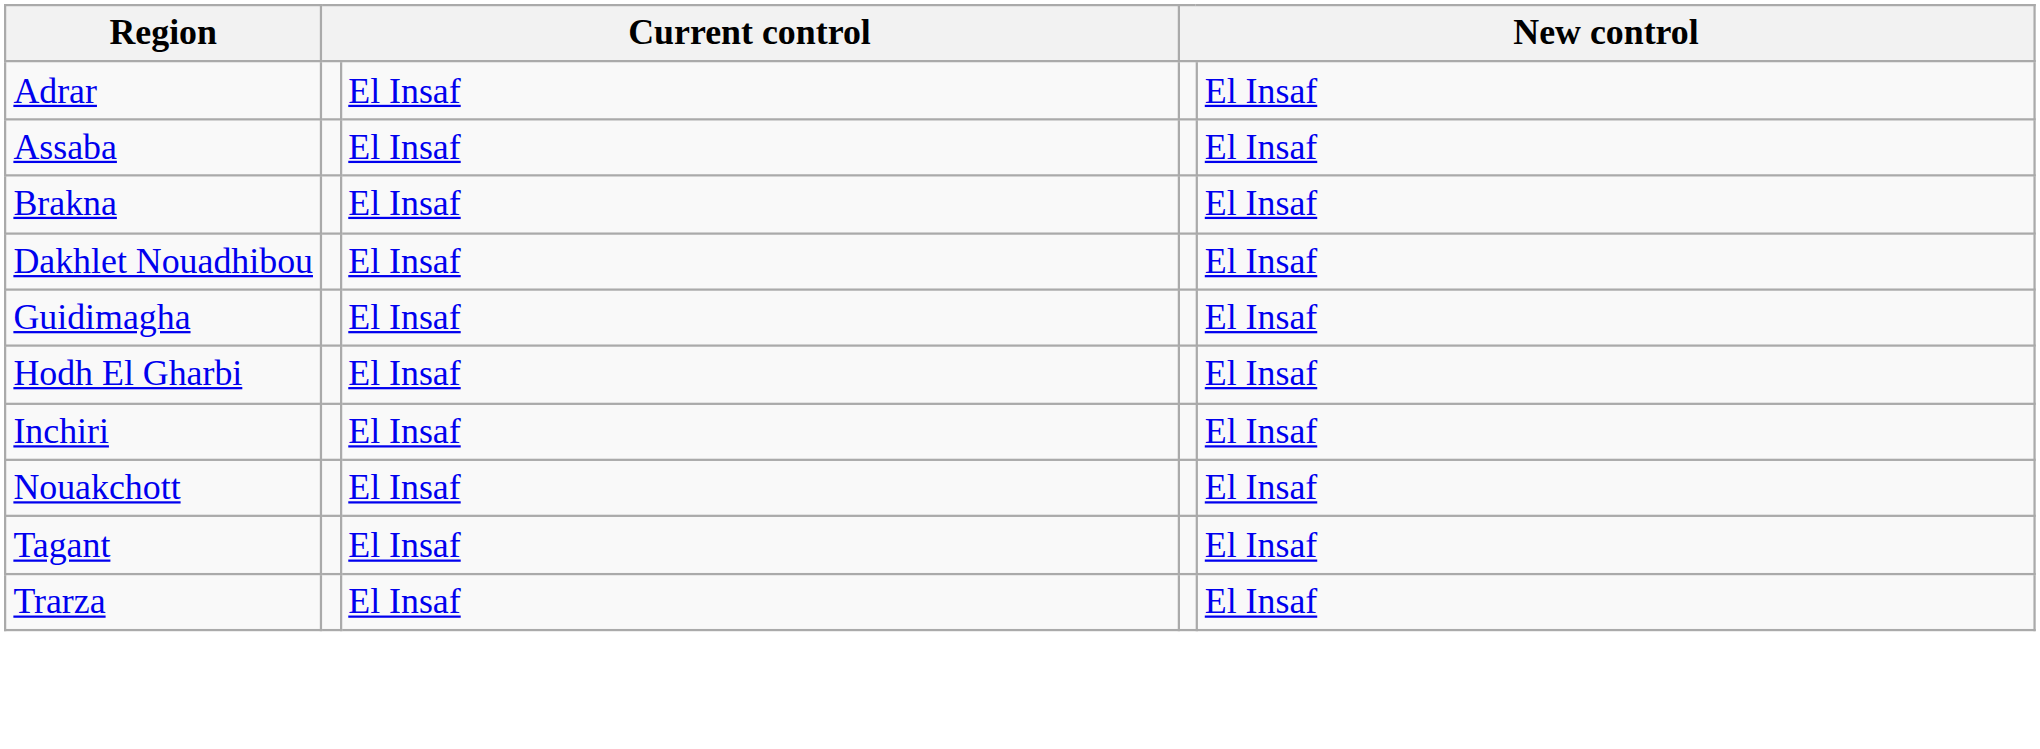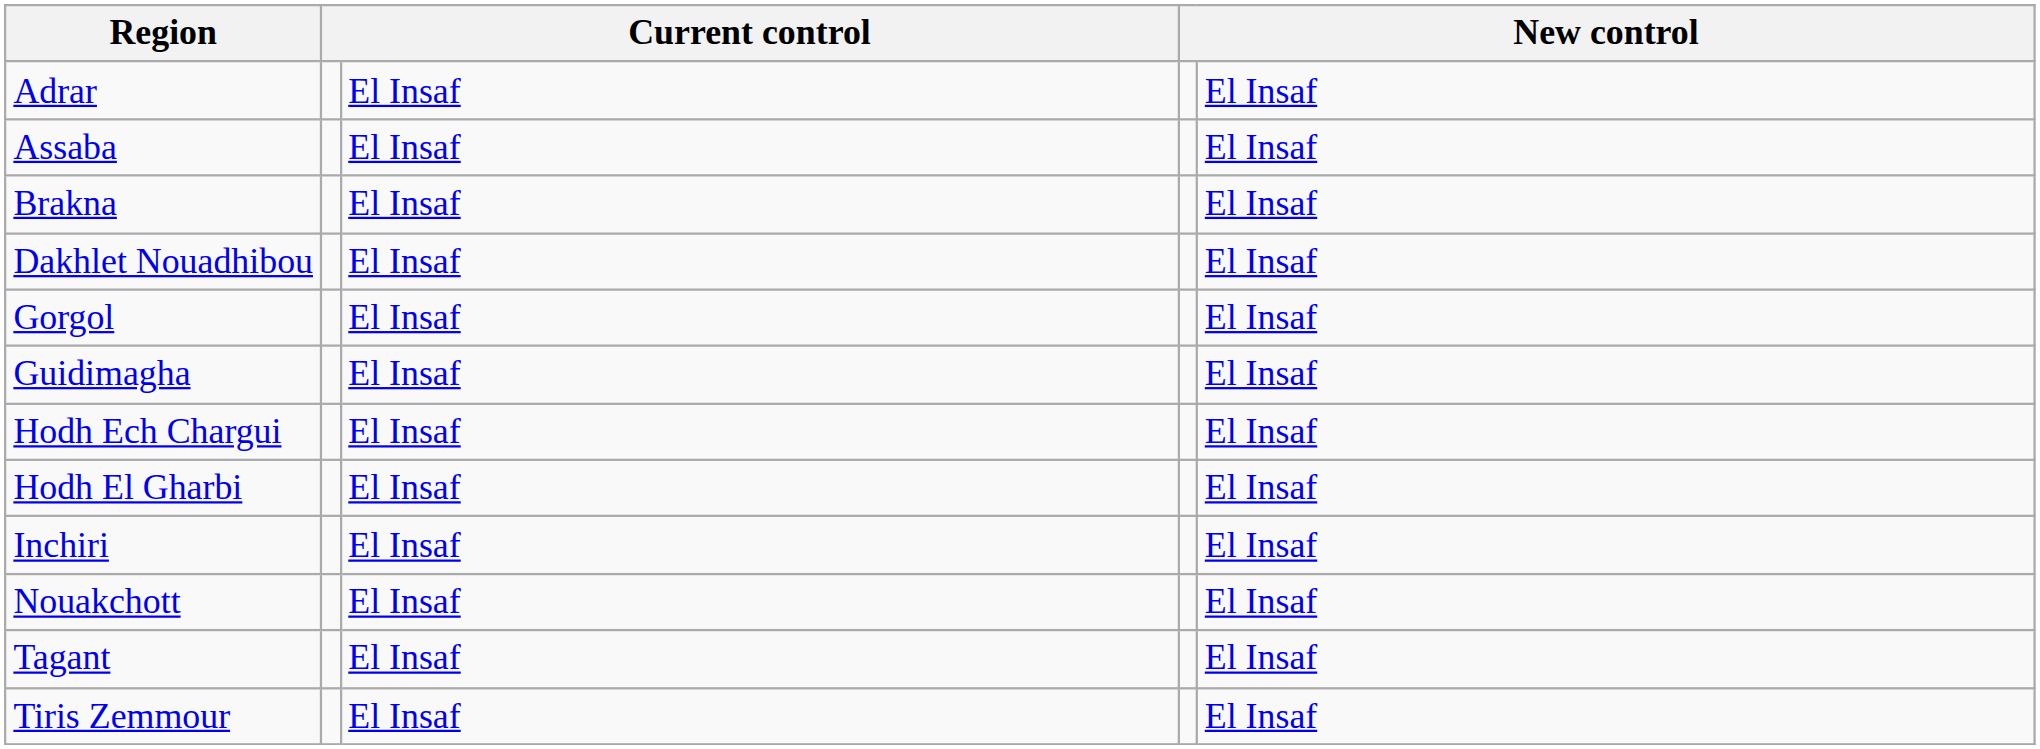+ row: (64, 317)
+ row: (147, 430)
+ row: (122, 715)
- row: (59, 601)
